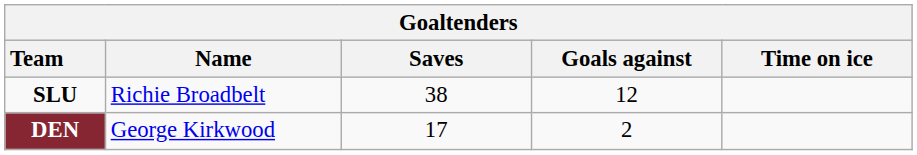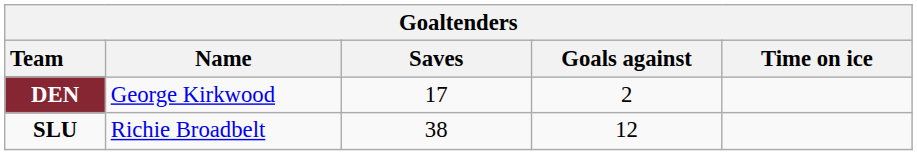rows swapped: (55, 94) <-> (55, 130)
